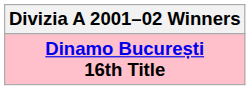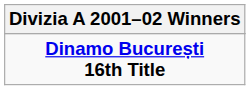(125, 59) pink background -> (125, 59) no background
